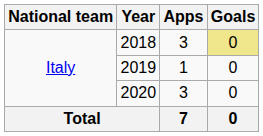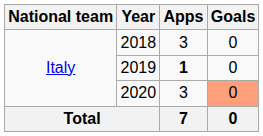(233, 42) khaki background -> (233, 42) no background
(183, 67) normal -> (183, 67) bold
(233, 93) no background -> (233, 93) lightsalmon background
